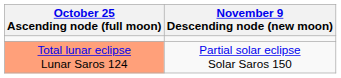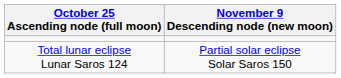(84, 57) lightsalmon background -> (84, 57) no background
